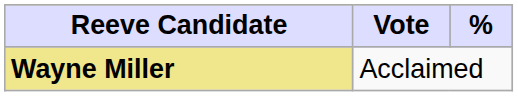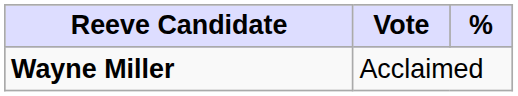(93, 68) khaki background -> (93, 68) no background
